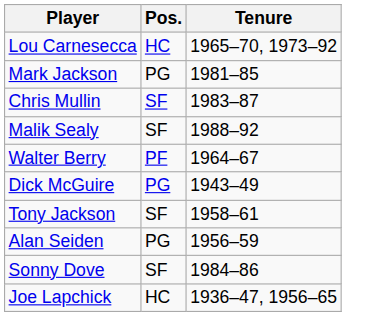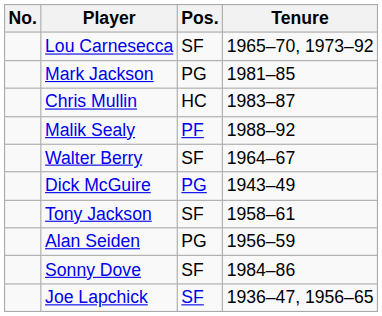+ column: (23, 18)
(158, 46) HC -> (193, 46) SF
(156, 102) SF -> (194, 102) HC
(156, 130) SF -> (193, 130) PF
(156, 158) PF -> (193, 158) SF
(158, 297) HC -> (193, 297) SF
